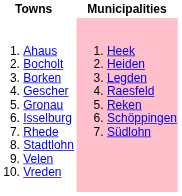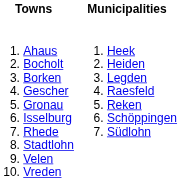(127, 92) pink background -> (127, 92) no background
